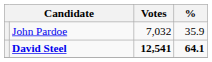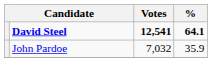rows swapped: (39, 48) <-> (40, 31)
